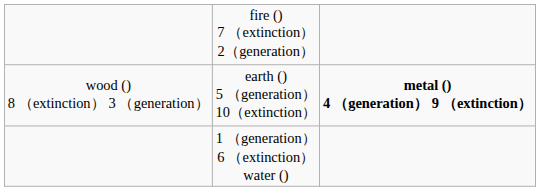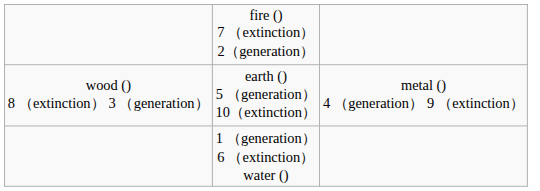(428, 94) bold -> (424, 94) normal
